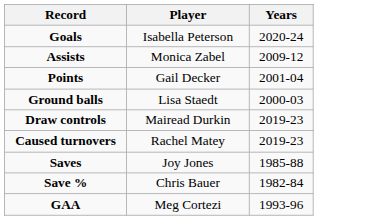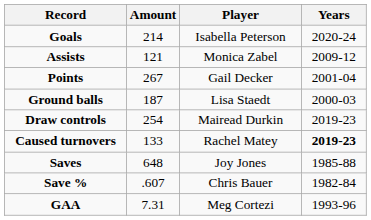+ column: (153, 15)
(281, 141) normal -> (334, 141) bold
